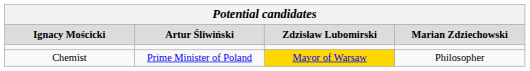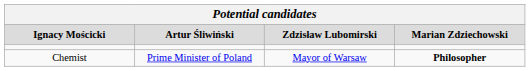(330, 58) gold background -> (330, 58) no background
(460, 58) normal -> (460, 58) bold
